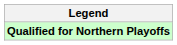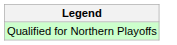(88, 31) bold -> (82, 31) normal
